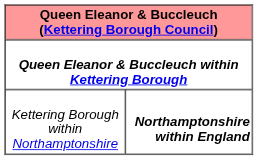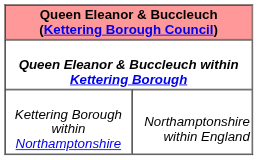(192, 129) bold -> (197, 129) normal
